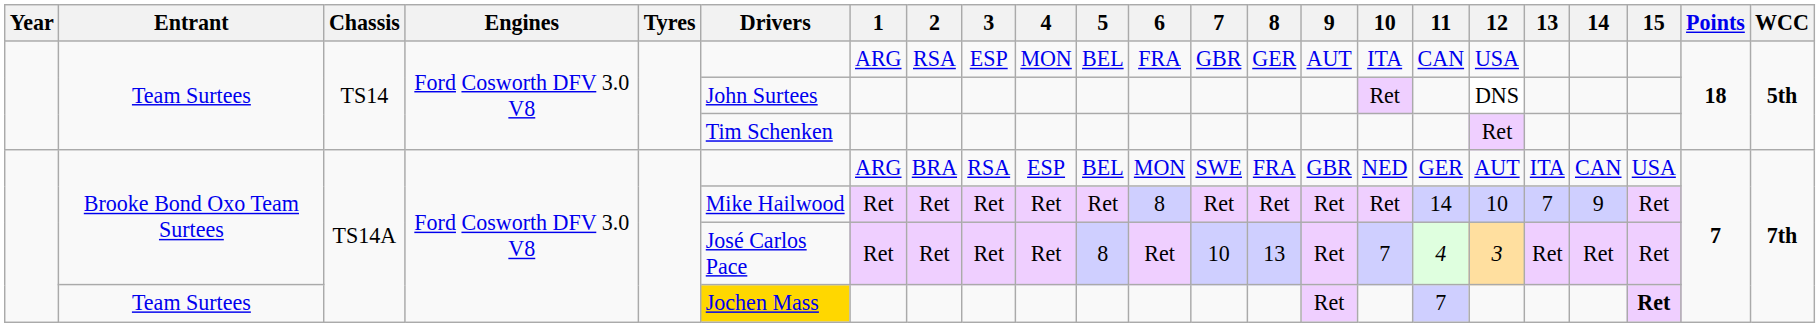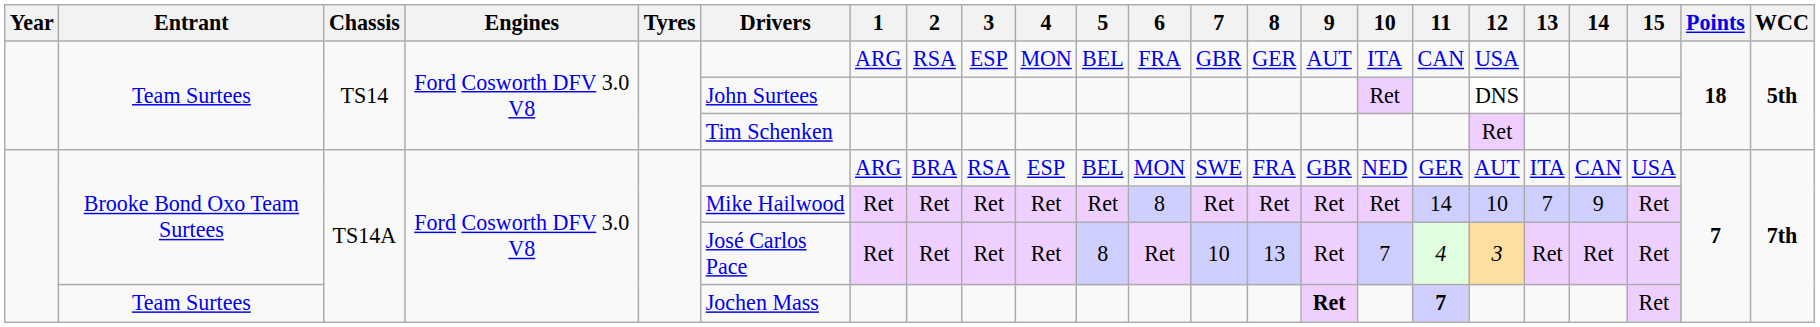(762, 303) gold background -> (762, 303) no background
(1329, 303) normal -> (1329, 303) bold
(1441, 303) normal -> (1441, 303) bold
(1654, 303) bold -> (1654, 303) normal
